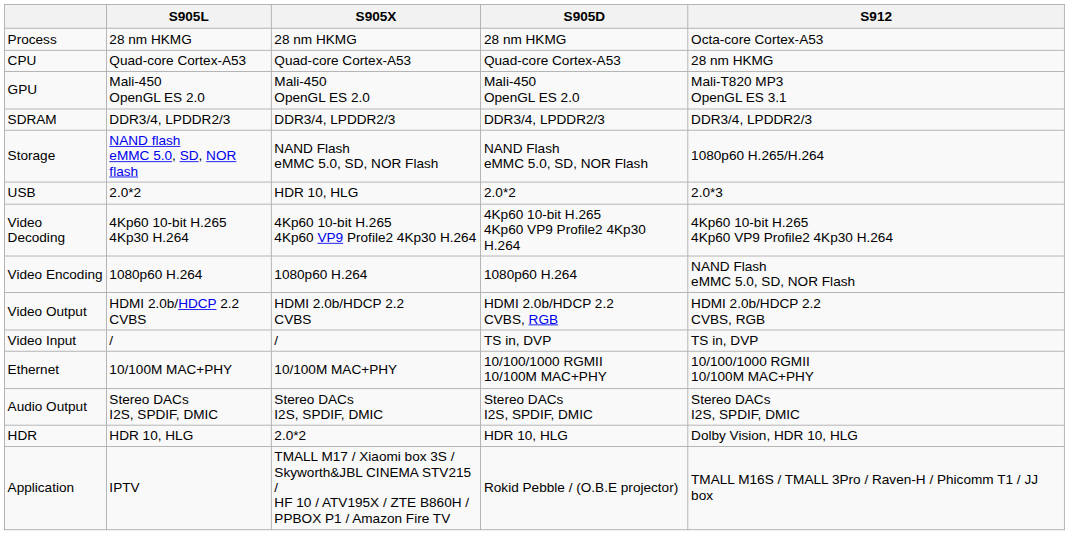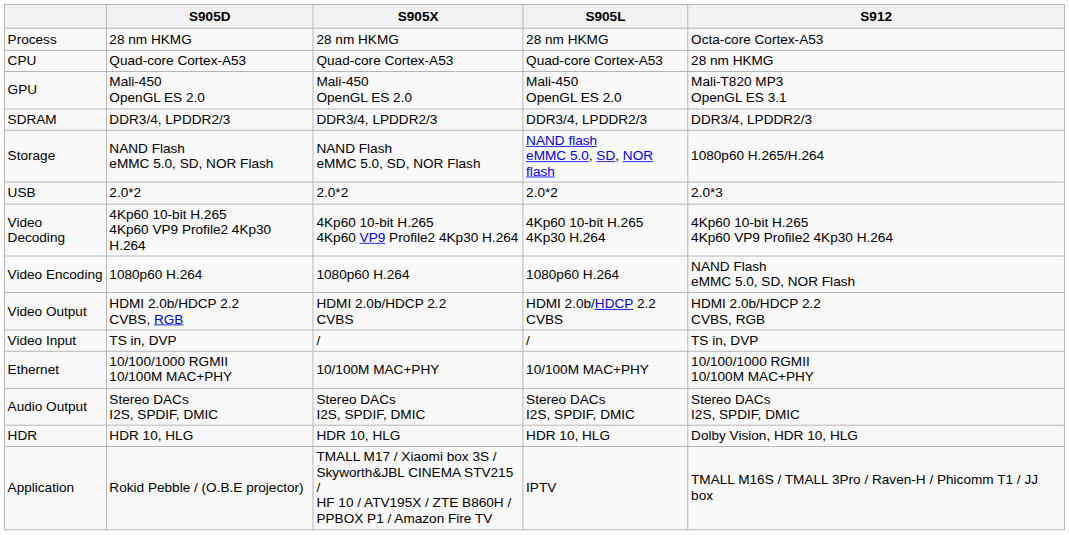columns swapped: (189, 16) <-> (584, 16)
(316, 193) HDR 10, HLG -> (332, 193) 2.0*2
(290, 435) 2.0*2 -> (358, 435) HDR 10, HLG
